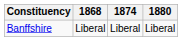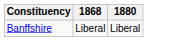- column: (125, 12)
